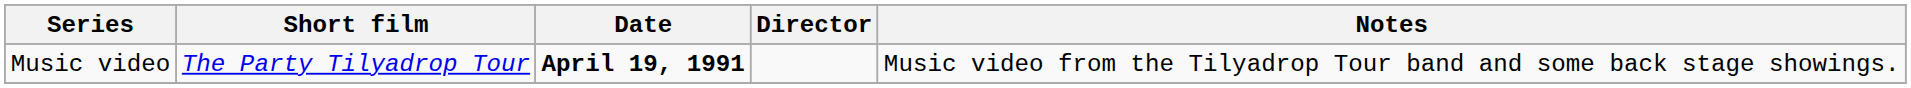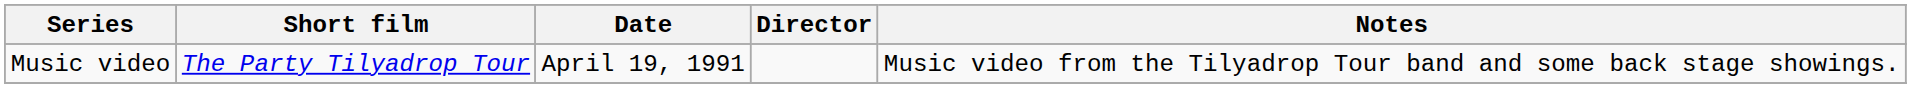(643, 64) bold -> (643, 64) normal
